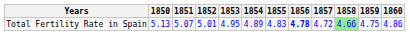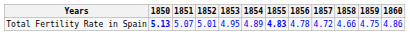(161, 24) normal -> (161, 24) bold
(277, 24) normal -> (277, 24) bold
(300, 24) bold -> (300, 24) normal
(347, 24) lightgreen background -> (347, 24) no background
